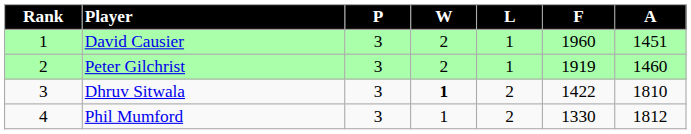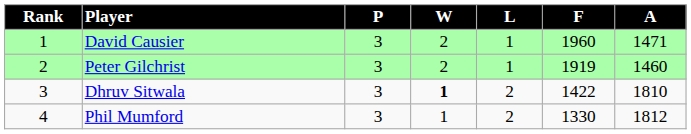(650, 41) 1451 -> (650, 41) 1471
